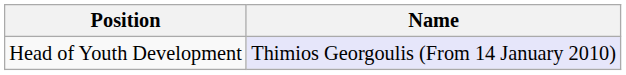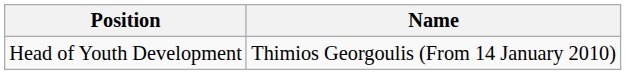(434, 52) lavender background -> (434, 52) no background
